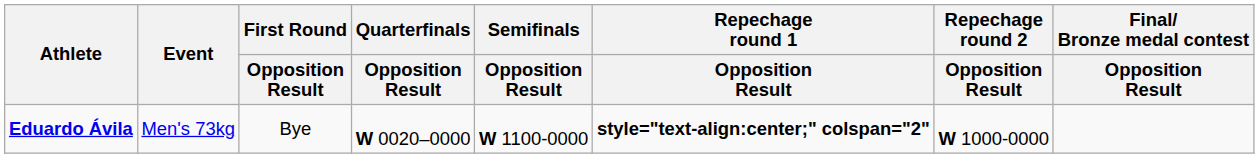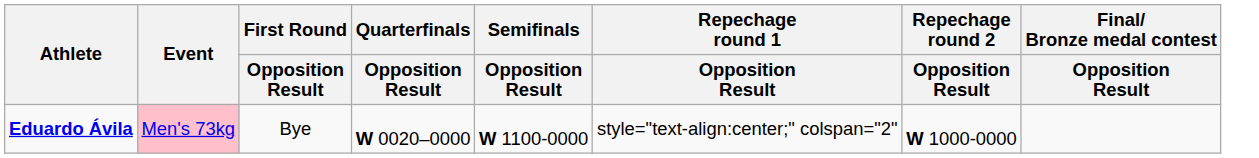(188, 129) no background -> (188, 129) pink background
(763, 129) bold -> (747, 129) normal
